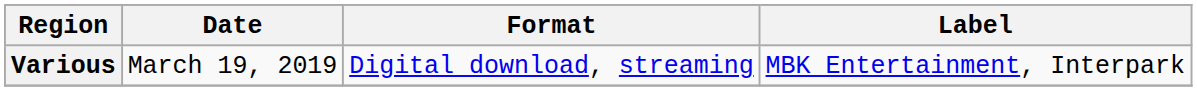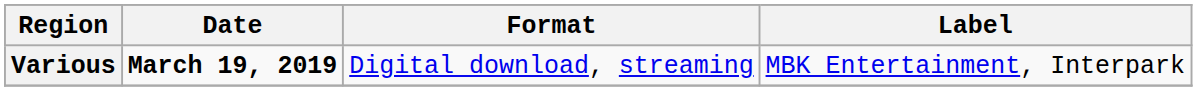(232, 66) normal -> (232, 66) bold
